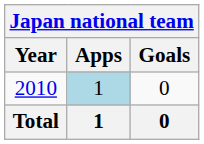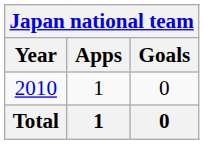(99, 88) lightblue background -> (99, 88) no background
